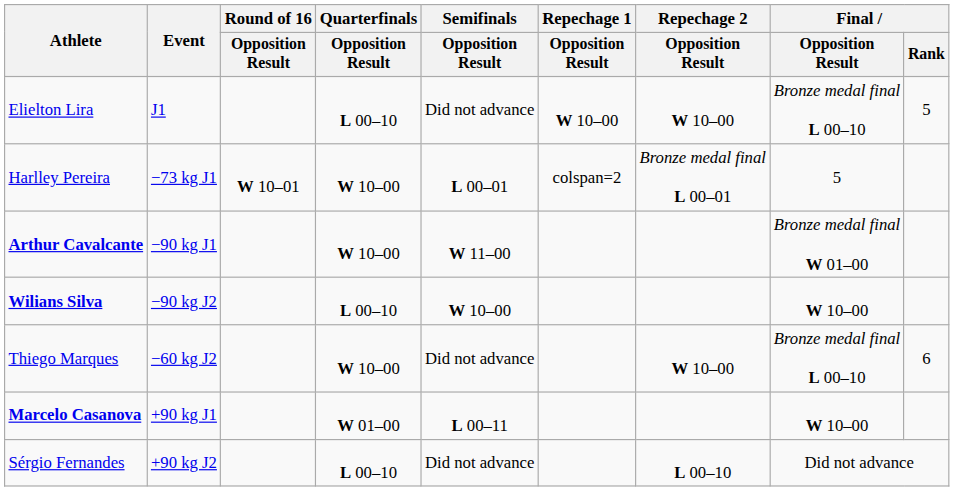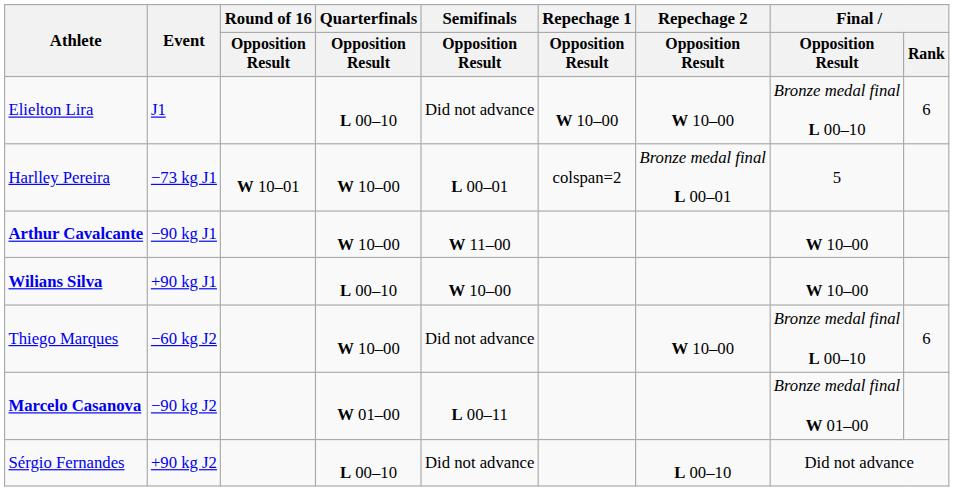(926, 110) 5 -> (926, 110) 6
(837, 244) Bronze medal final W 01–00 -> (837, 244) W 10–00
(184, 301) −90 kg J2 -> (184, 281) +90 kg J1
(184, 415) +90 kg J1 -> (184, 406) −90 kg J2
(837, 425) W 10–00 -> (837, 406) Bronze medal final W 01–00
